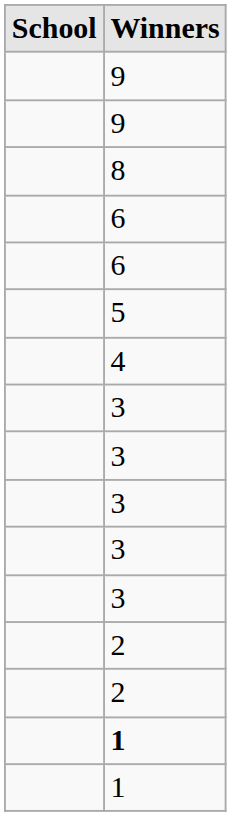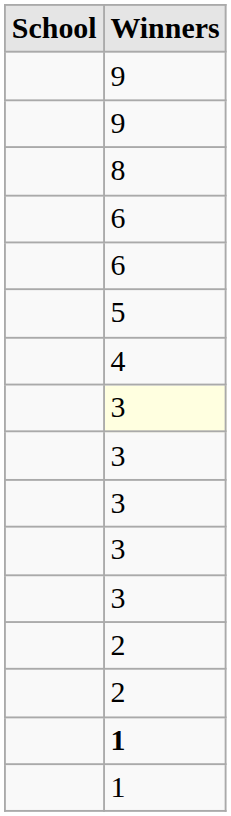(118, 407) no background -> (118, 407) lightyellow background
